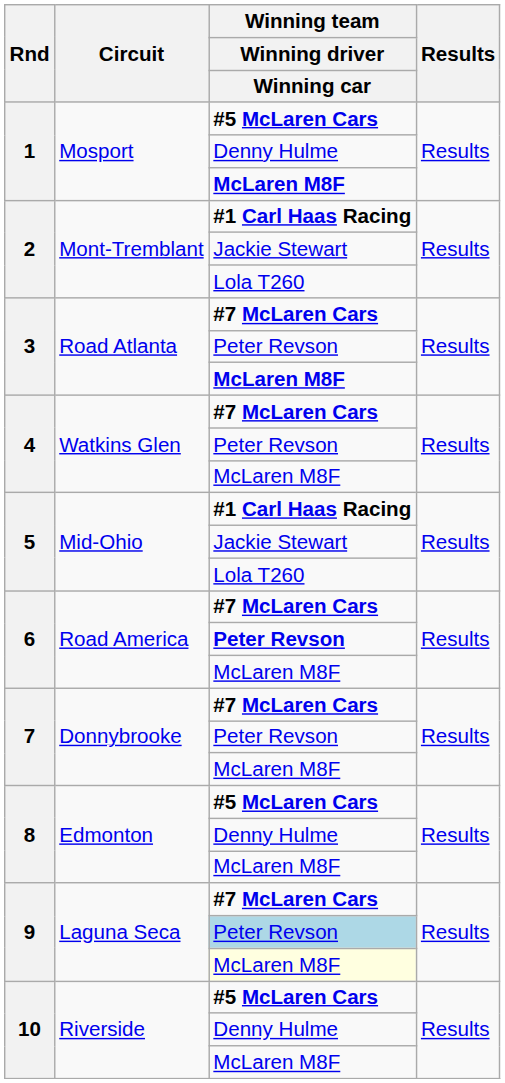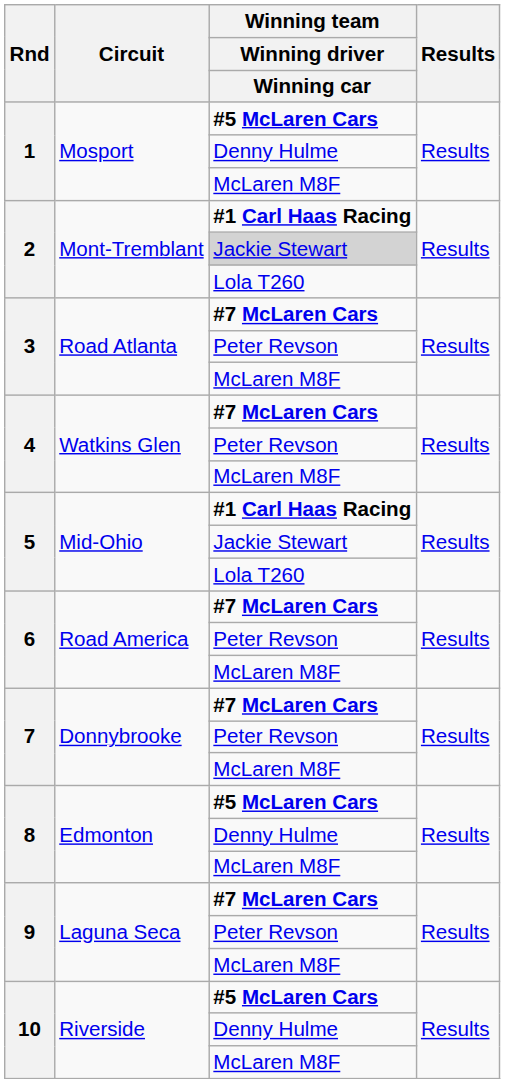(279, 184) bold -> (277, 184) normal
(280, 249) no background -> (280, 249) lightgrey background
(279, 379) bold -> (277, 379) normal
(279, 639) bold -> (276, 639) normal
(276, 932) lightblue background -> (276, 932) no background
(277, 965) lightyellow background -> (277, 965) no background
